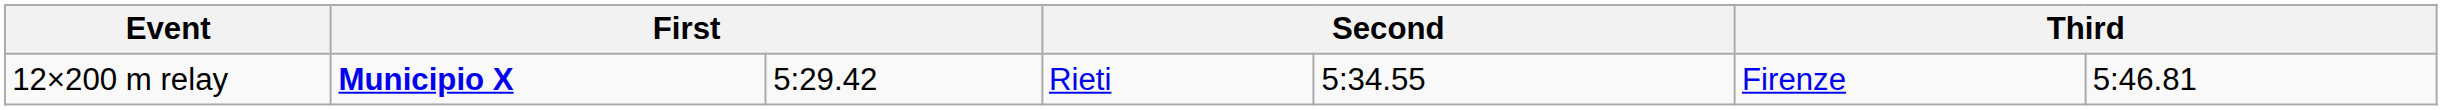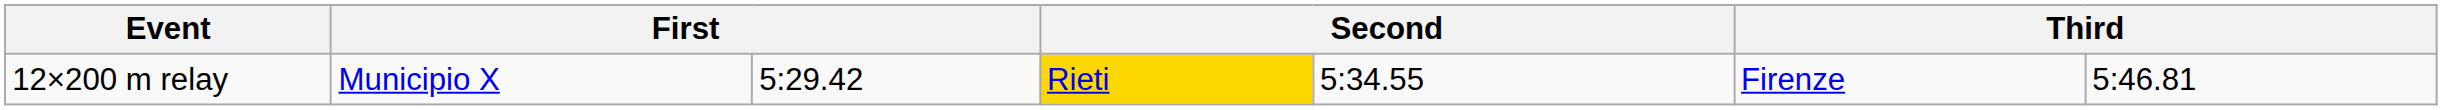(426, 78) bold -> (419, 78) normal
(1080, 78) no background -> (1078, 78) gold background
